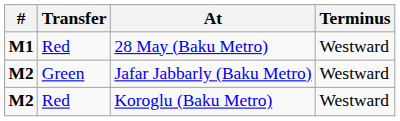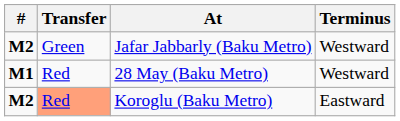rows swapped: (191, 45) <-> (213, 73)
(56, 101) no background -> (56, 101) lightsalmon background
(354, 101) Westward -> (352, 101) Eastward
